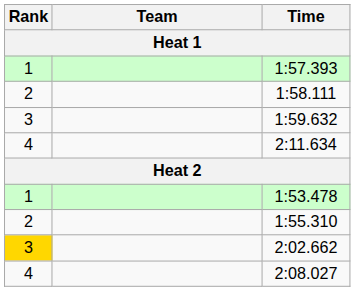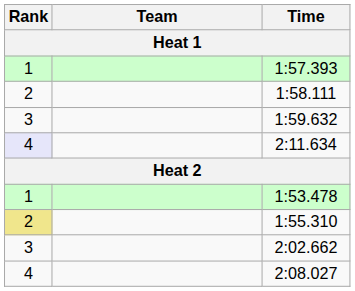(28, 145) no background -> (28, 145) lavender background
(28, 222) no background -> (28, 222) khaki background
(28, 247) gold background -> (28, 247) no background
